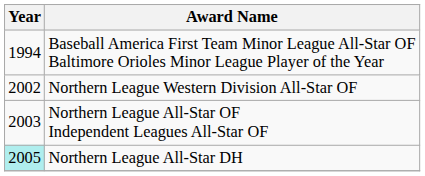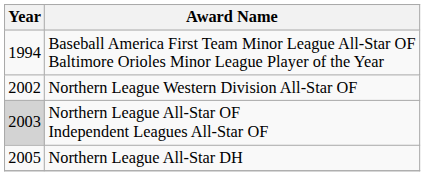(25, 122) no background -> (25, 122) lightgrey background
(25, 157) paleturquoise background -> (25, 157) no background
